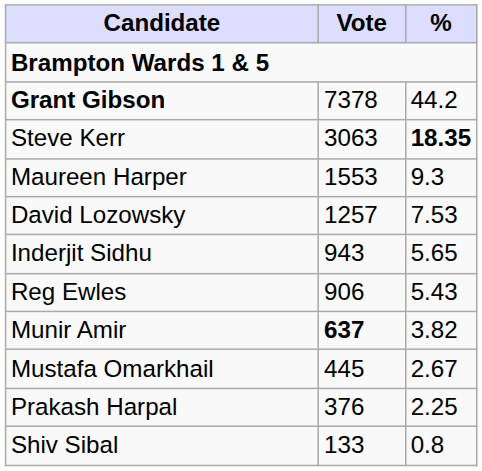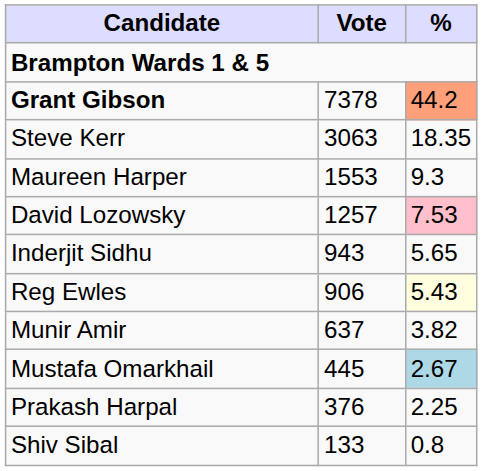(434, 100) no background -> (434, 100) lightsalmon background
(441, 138) bold -> (441, 138) normal
(434, 215) no background -> (434, 215) pink background
(434, 292) no background -> (434, 292) lightyellow background
(344, 330) bold -> (344, 330) normal
(434, 368) no background -> (434, 368) lightblue background
